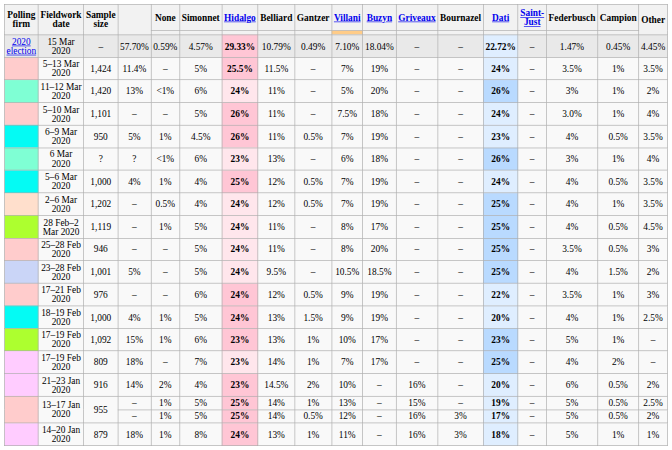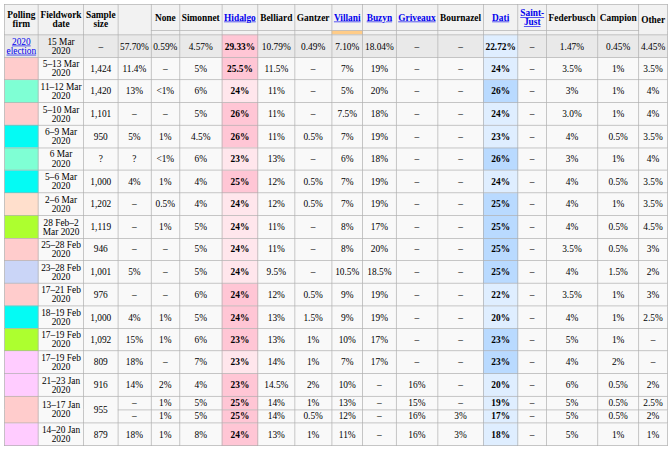(653, 92) 2% -> (653, 92) 4%
(501, 363) 25% -> (501, 363) 23%
